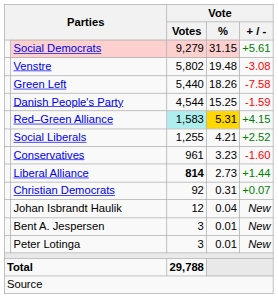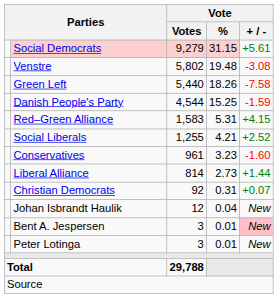(190, 119) paleturquoise background -> (190, 119) no background
(226, 119) gold background -> (226, 119) no background
(195, 173) bold -> (195, 173) normal
(259, 226) no background -> (259, 226) pink background
